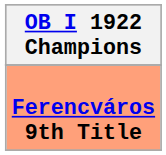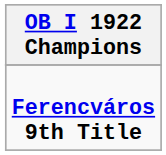(83, 121) lightsalmon background -> (83, 121) no background
